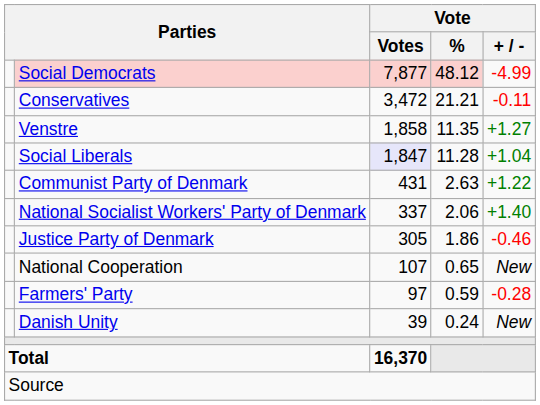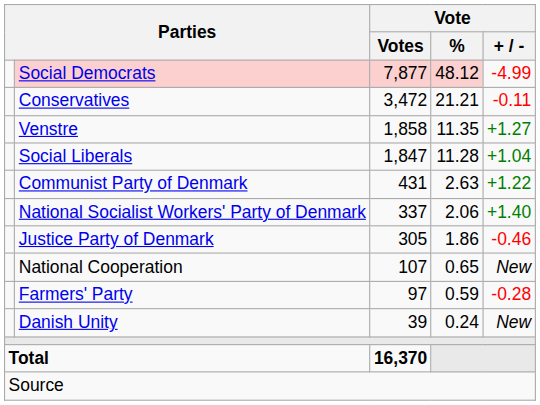(405, 156) lavender background -> (405, 156) no background
